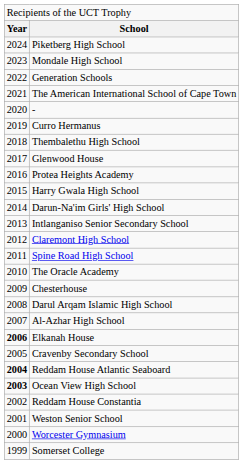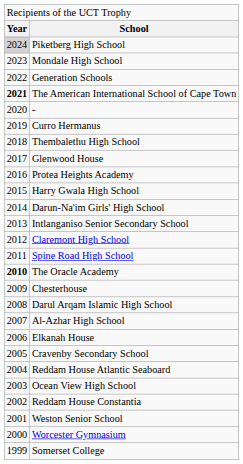(17, 45) no background -> (17, 45) lightgrey background
(17, 93) normal -> (17, 93) bold
(17, 272) normal -> (17, 272) bold
(17, 337) bold -> (17, 337) normal
(17, 369) bold -> (17, 369) normal
(17, 386) bold -> (17, 386) normal
